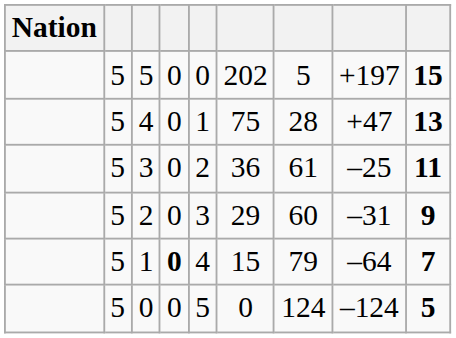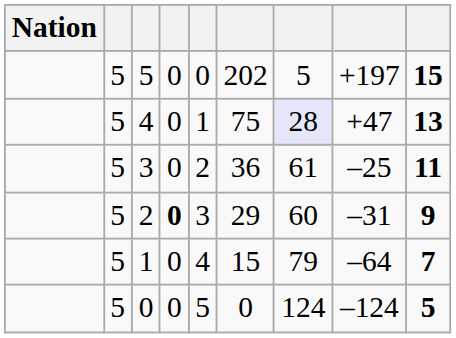(303, 121) no background -> (303, 121) lavender background
(174, 214) normal -> (174, 214) bold
(174, 261) bold -> (174, 261) normal
